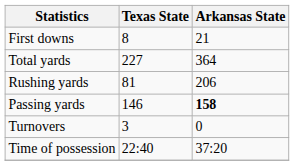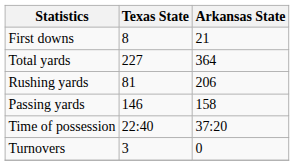(206, 104) bold -> (206, 104) normal
rows swapped: (37, 126) <-> (62, 148)
